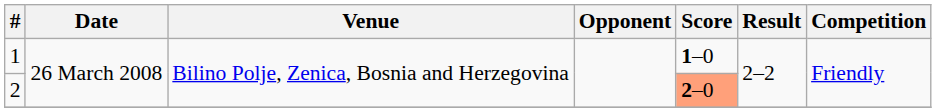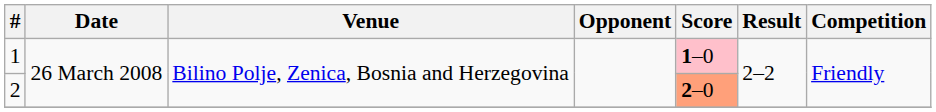(697, 55) no background -> (697, 55) pink background
